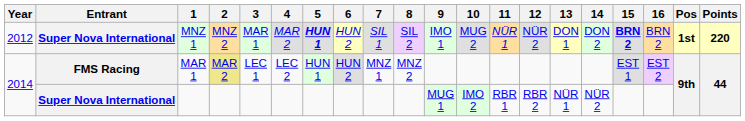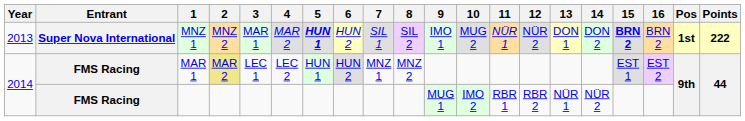(20, 38) 2012 -> (20, 38) 2013
(720, 38) 220 -> (720, 38) 222
(107, 100) Super Nova International -> (107, 100) FMS Racing
